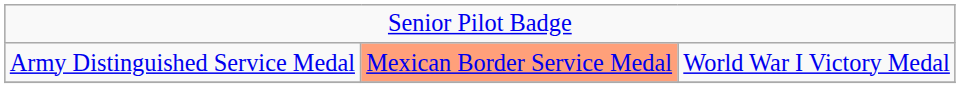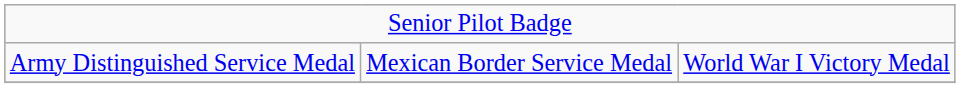(519, 62) lightsalmon background -> (519, 62) no background
